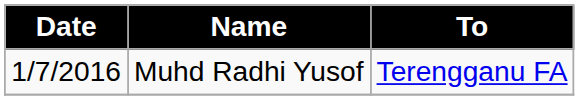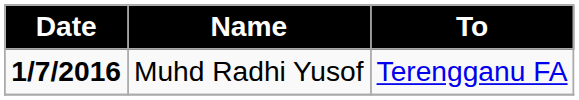(66, 71) normal -> (66, 71) bold
